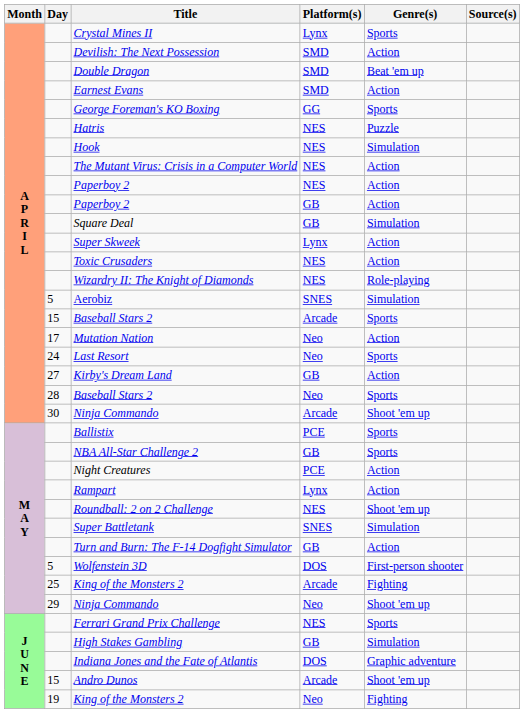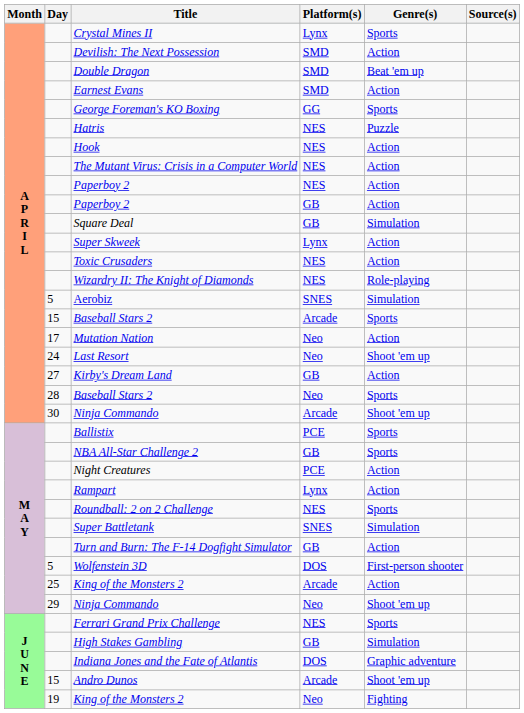(393, 147) Simulation -> (383, 147) Action
(382, 356) Sports -> (398, 356) Shoot 'em up
(398, 508) Shoot 'em up -> (382, 508) Sports
(387, 584) Fighting -> (383, 584) Action
